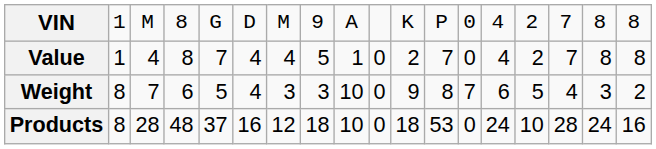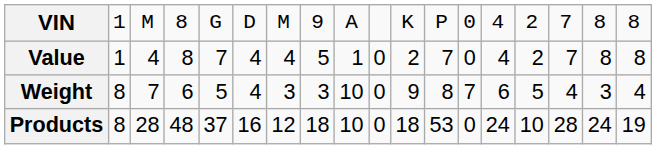(640, 91) 2 -> (640, 91) 4
(634, 125) 16 -> (634, 125) 19
